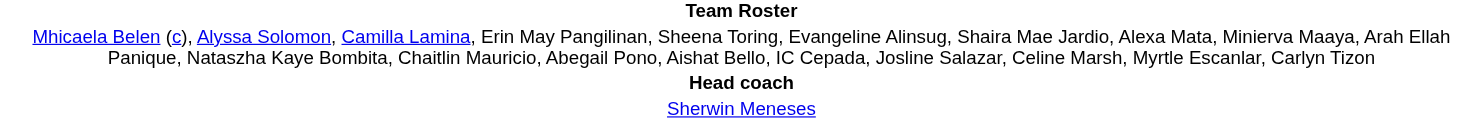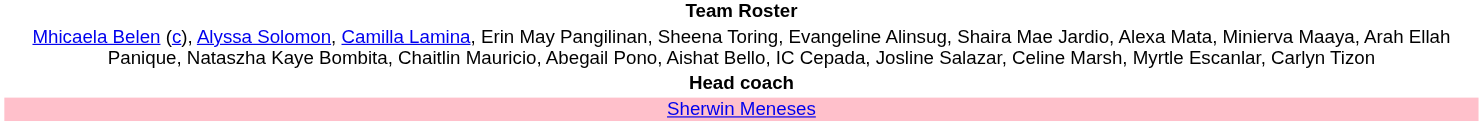(741, 109) no background -> (741, 109) pink background
